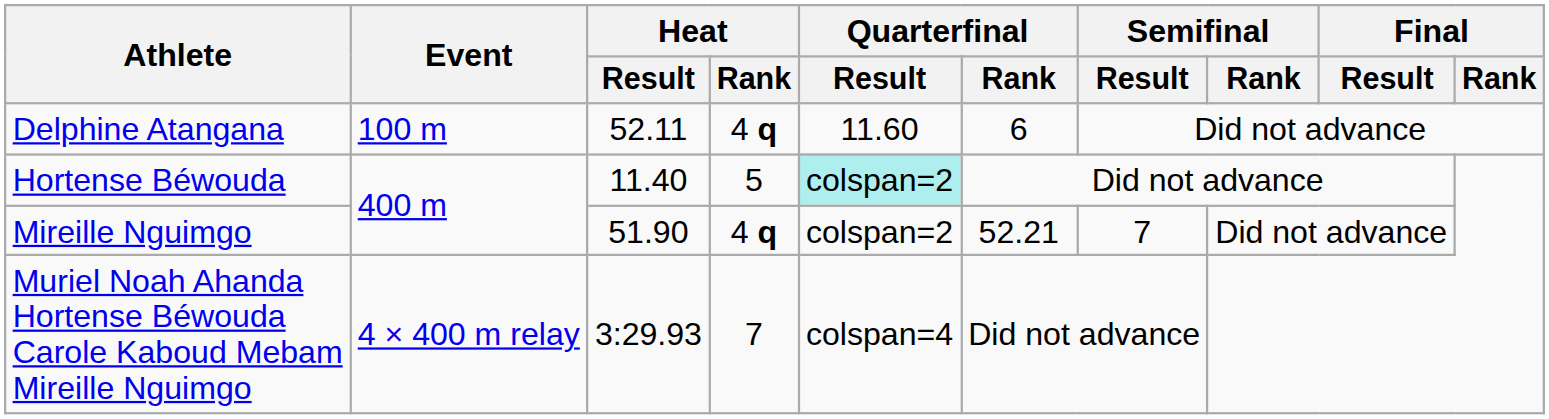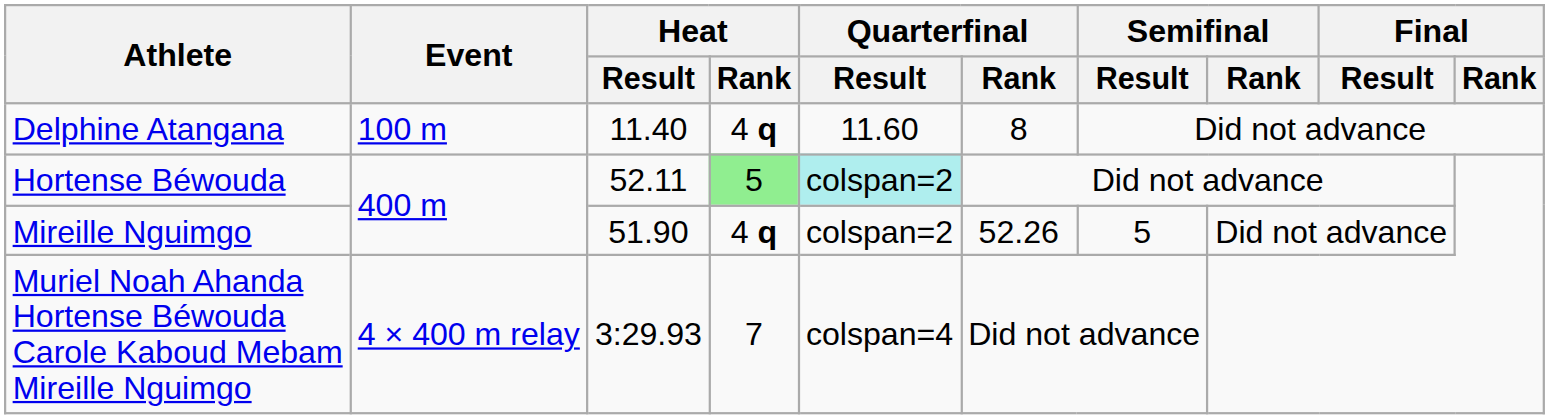(648, 129) 52.11 -> (648, 129) 11.40
(1019, 129) 6 -> (1019, 129) 8
(648, 180) 11.40 -> (648, 180) 52.11
(754, 180) no background -> (754, 180) lightgreen background
(1019, 231) 52.21 -> (1019, 231) 52.26
(1142, 231) 7 -> (1142, 231) 5
